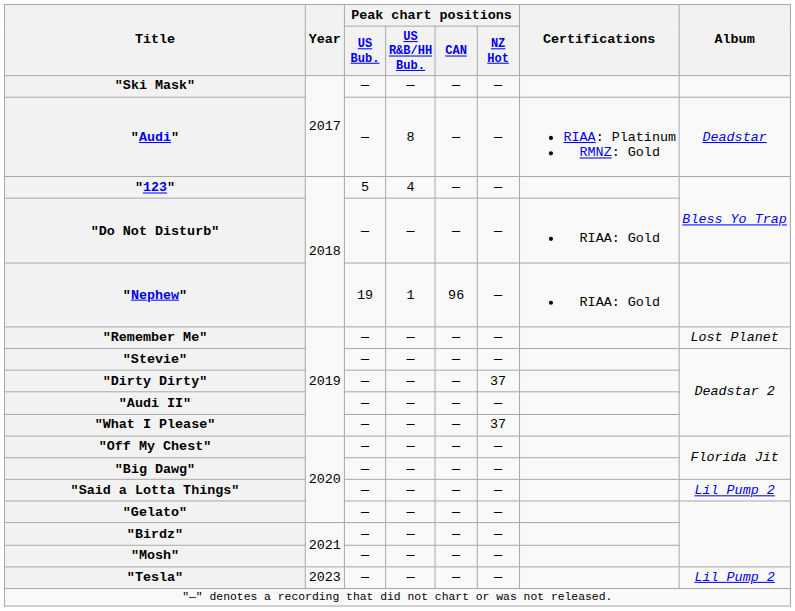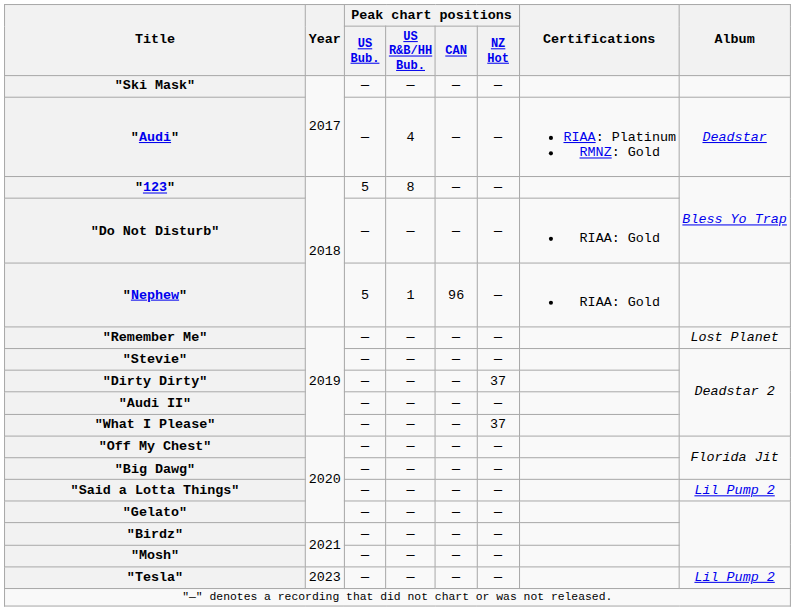(411, 137) 8 -> (411, 137) 4
(411, 188) 4 -> (411, 188) 8
(365, 295) 19 -> (365, 295) 5
